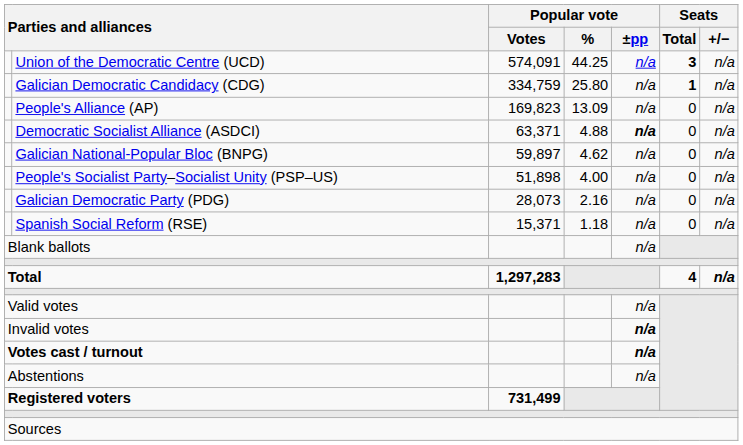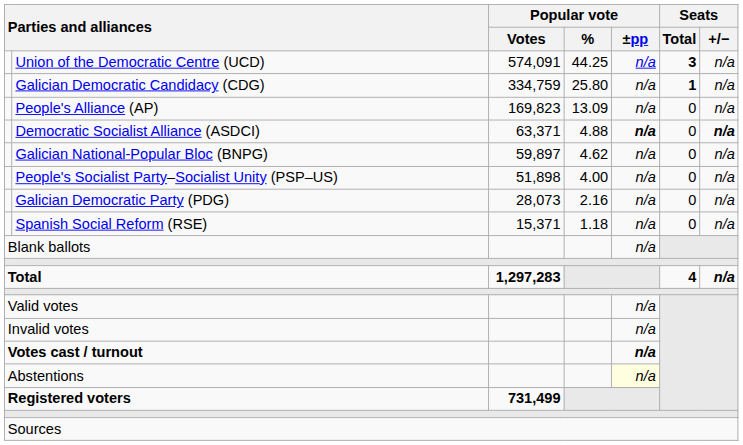(725, 131) normal -> (724, 131) bold
(645, 329) bold -> (646, 329) normal
(646, 375) no background -> (646, 375) lightyellow background
